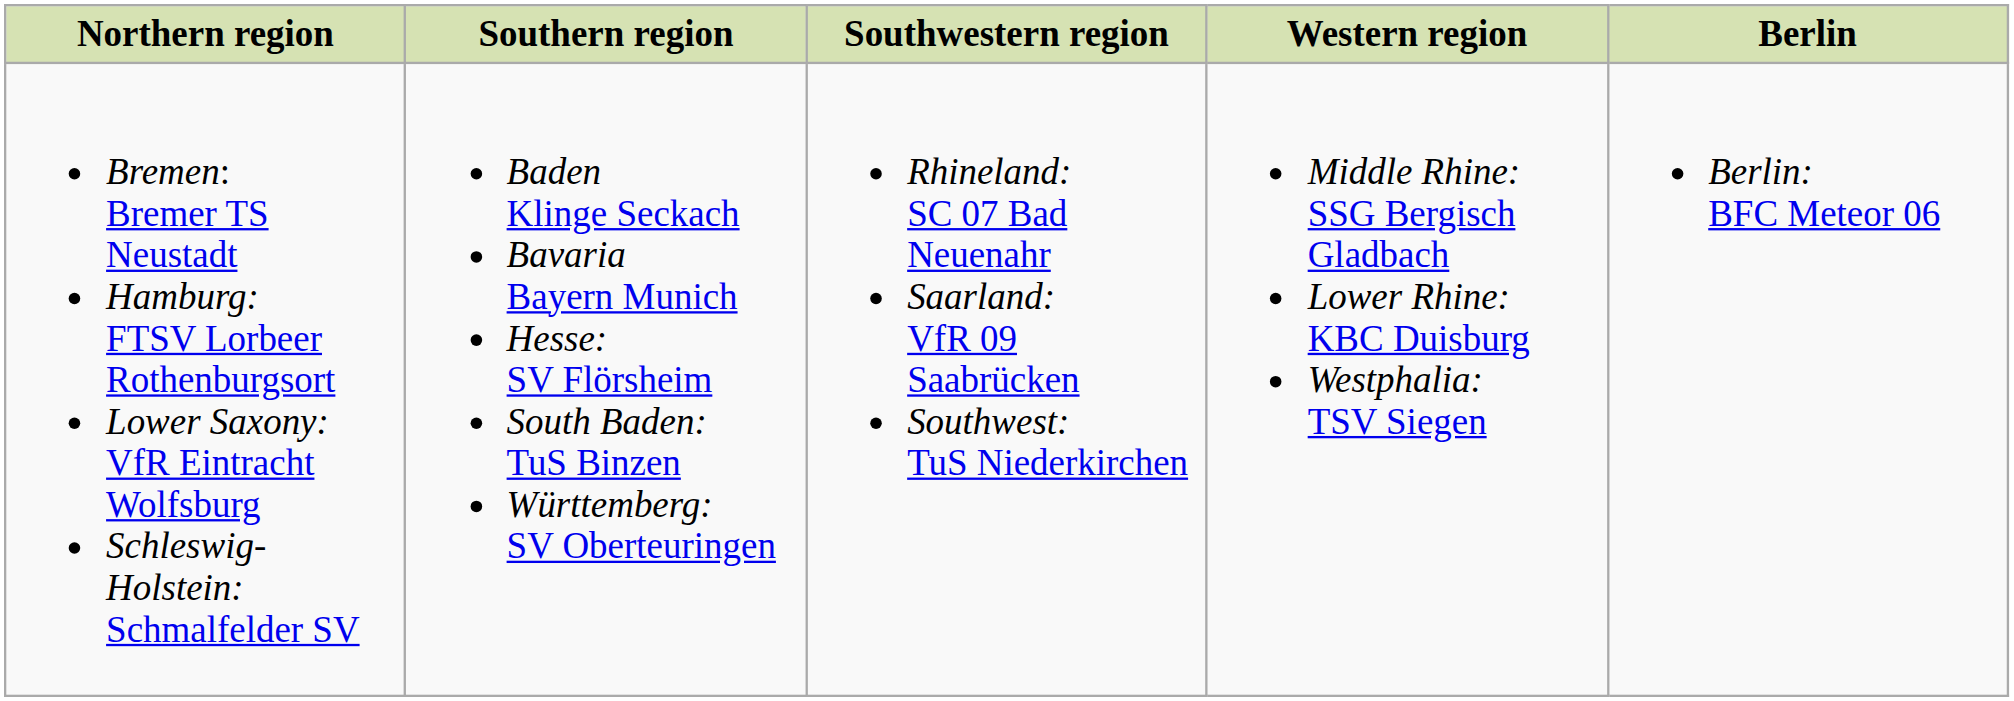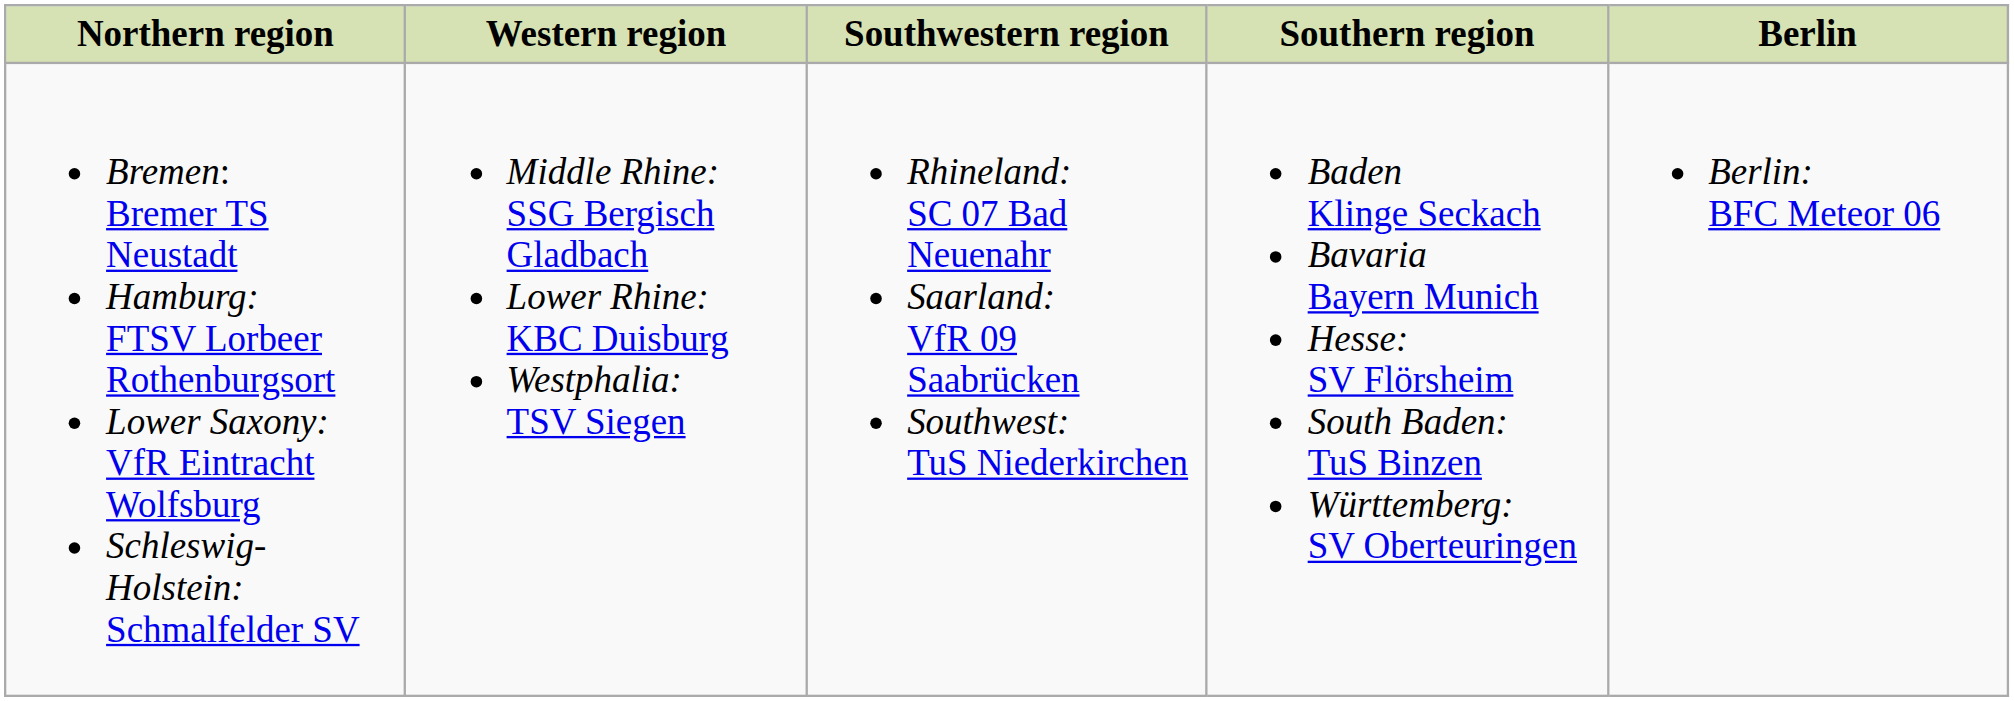columns swapped: (1407, 33) <-> (606, 33)
